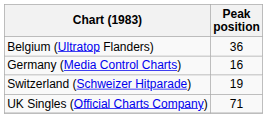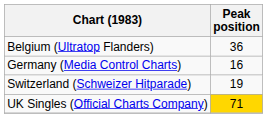(237, 103) no background -> (237, 103) gold background
